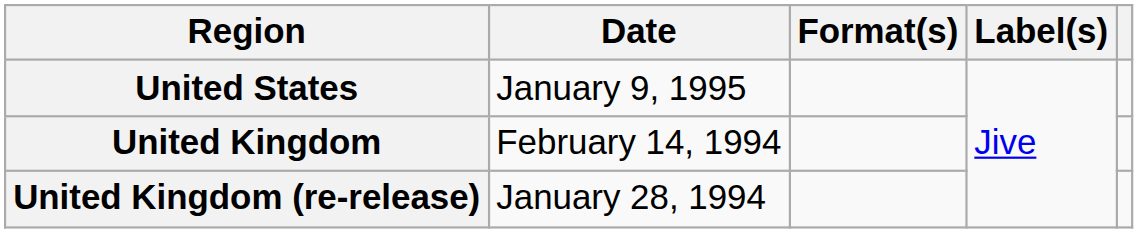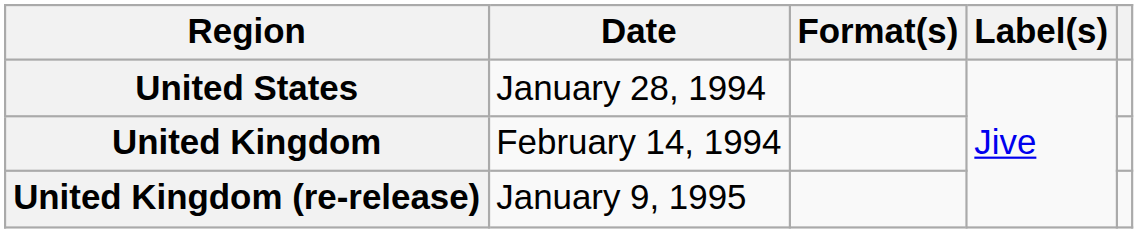(621, 87) January 9, 1995 -> (631, 87) January 28, 1994
(631, 198) January 28, 1994 -> (621, 198) January 9, 1995
